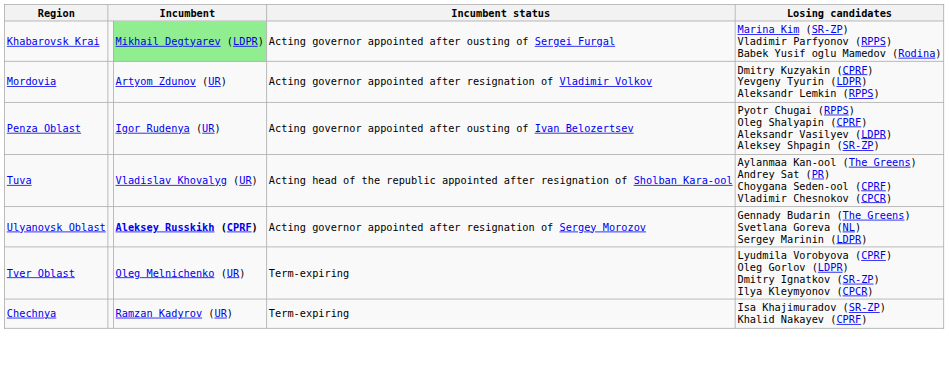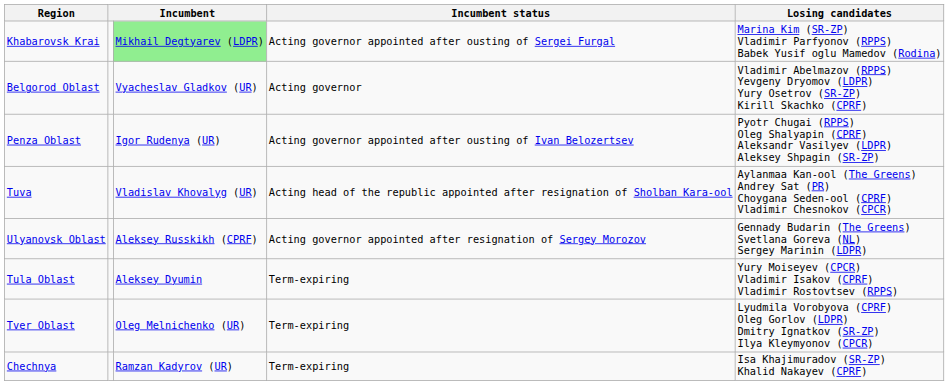+ row: (53, 88)
- row: (32, 82)
(187, 227) bold -> (187, 239) normal
+ row: (41, 279)
